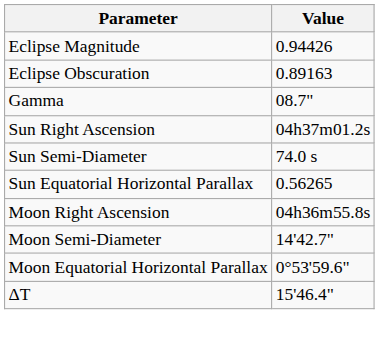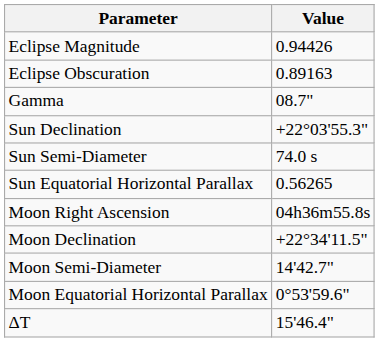- row: (82, 128)
+ row: (65, 128)
+ row: (72, 239)
